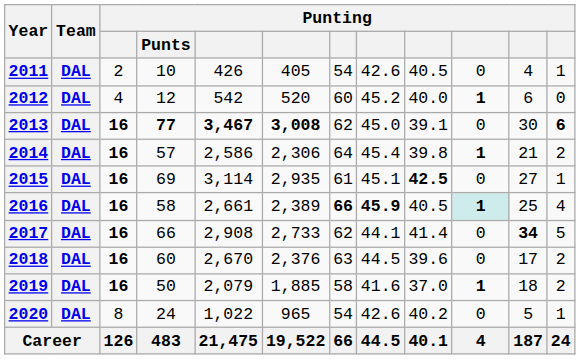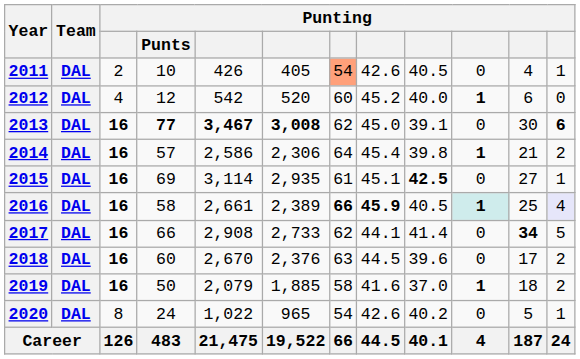(343, 72) no background -> (343, 72) lightsalmon background
(561, 206) no background -> (561, 206) lavender background
